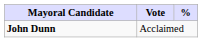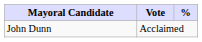(31, 28) bold -> (29, 28) normal
